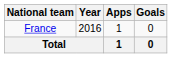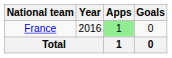(119, 28) no background -> (119, 28) lightgreen background
